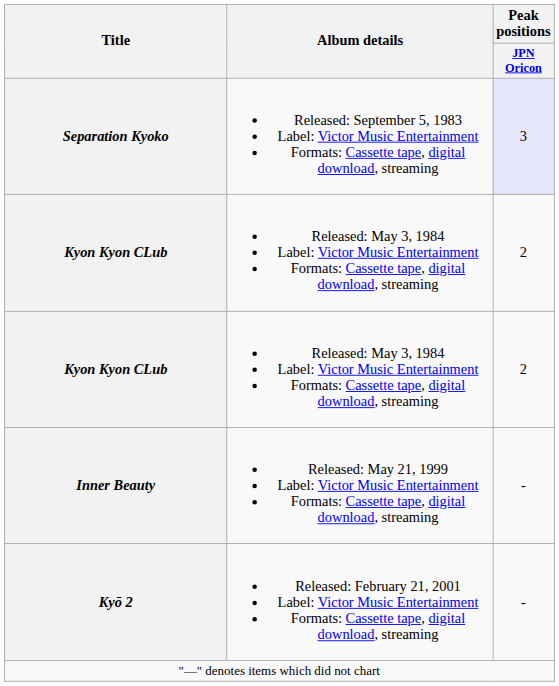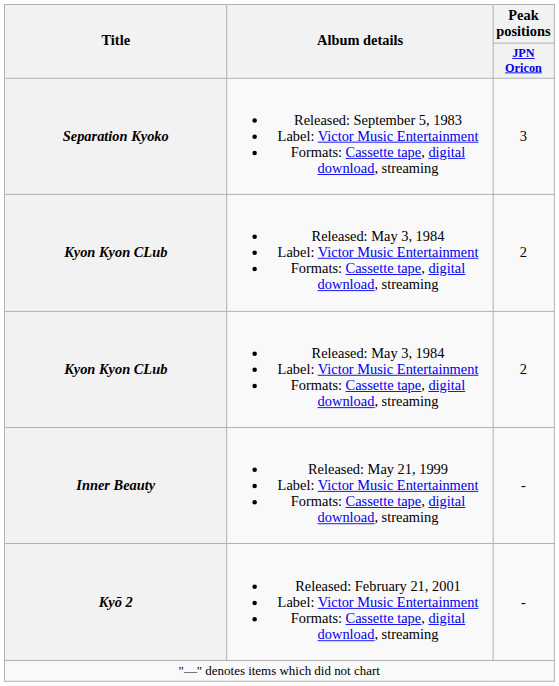(523, 136) lavender background -> (523, 136) no background
